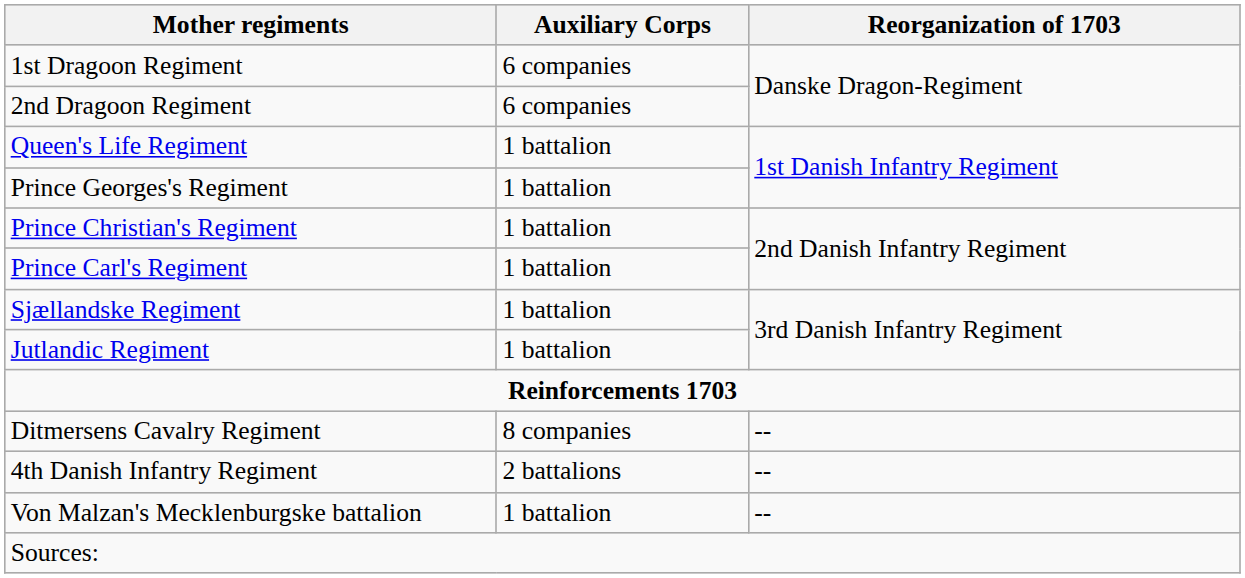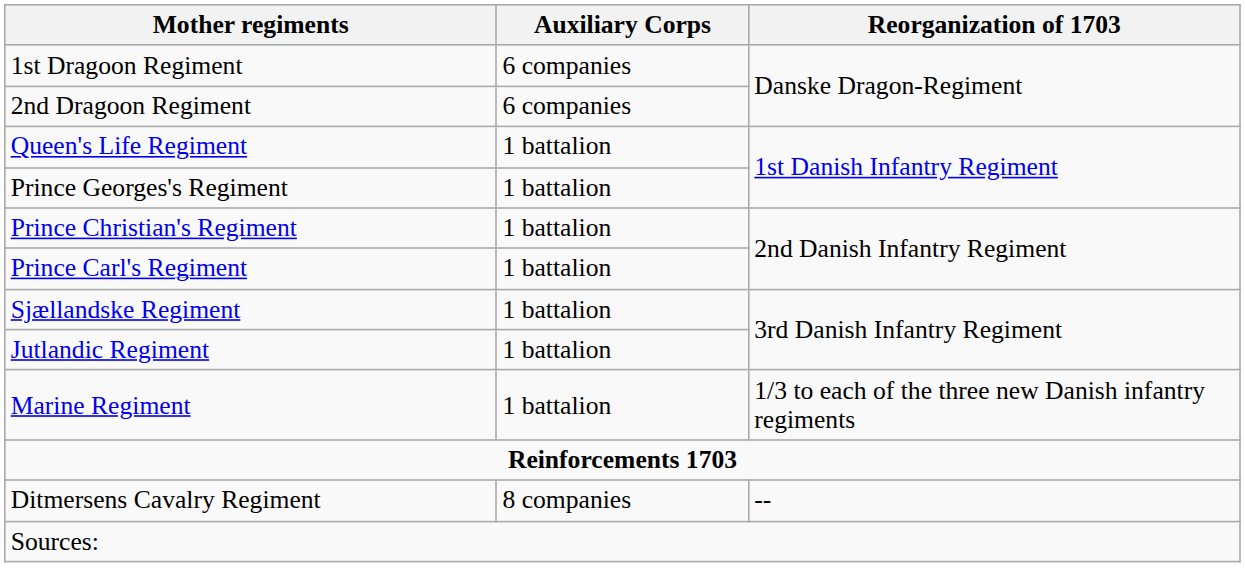+ row: (101, 404)
- row: (164, 471)
- row: (216, 512)
